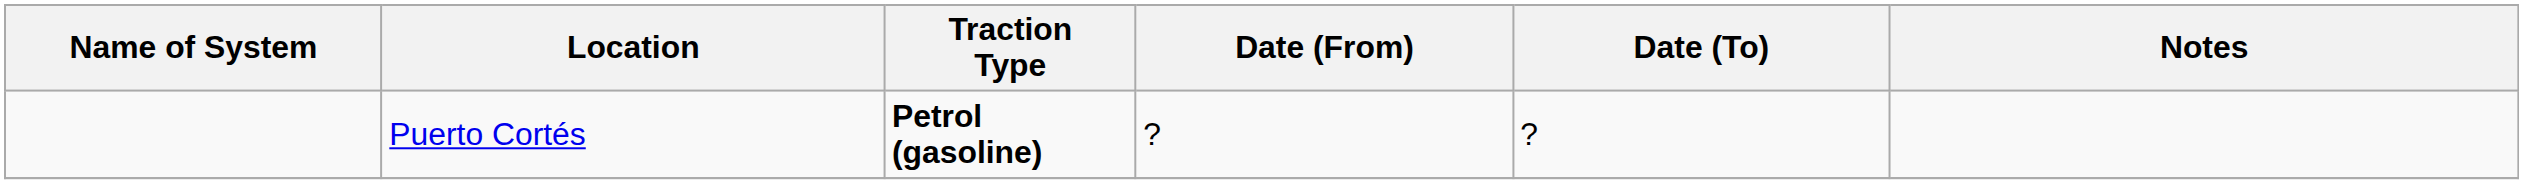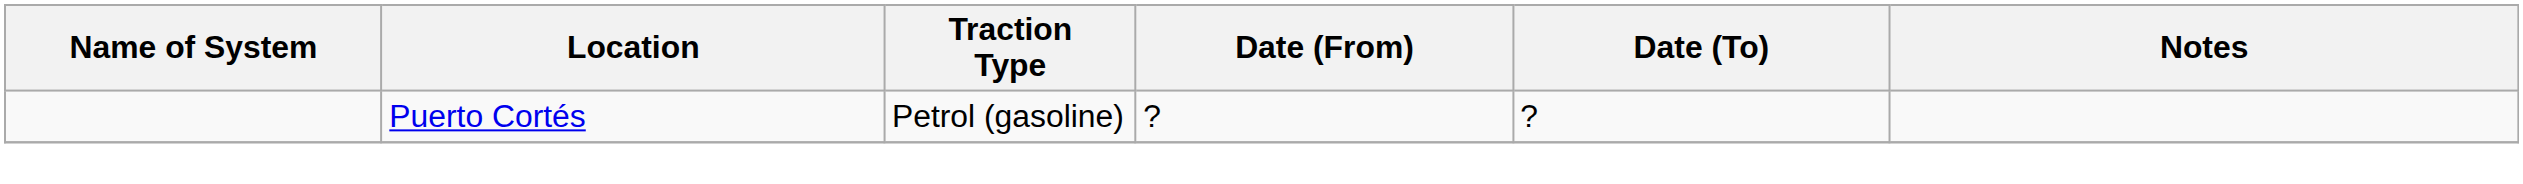(967, 133) bold -> (1008, 116) normal
